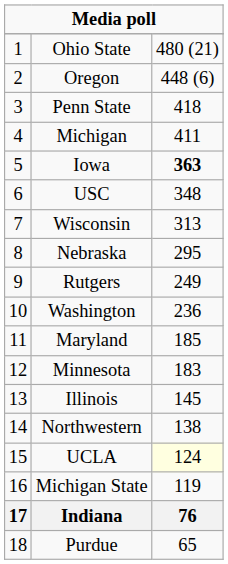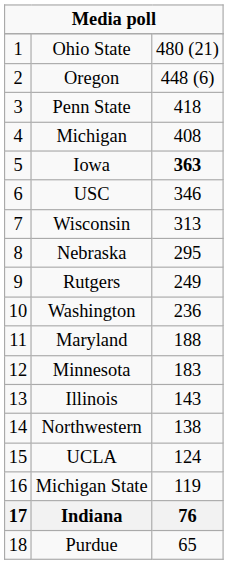(188, 136) 411 -> (188, 136) 408
(188, 194) 348 -> (188, 194) 346
(188, 340) 185 -> (188, 340) 188
(188, 398) 145 -> (188, 398) 143
(188, 457) lightyellow background -> (188, 457) no background
